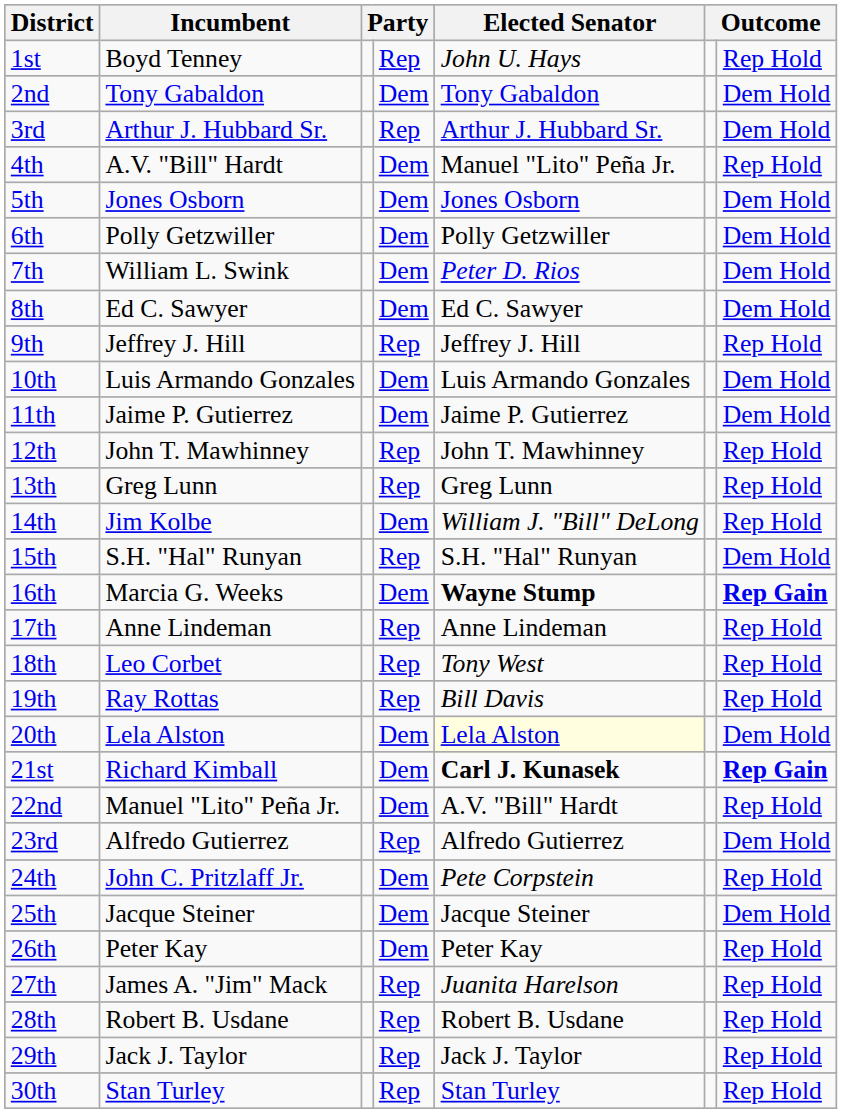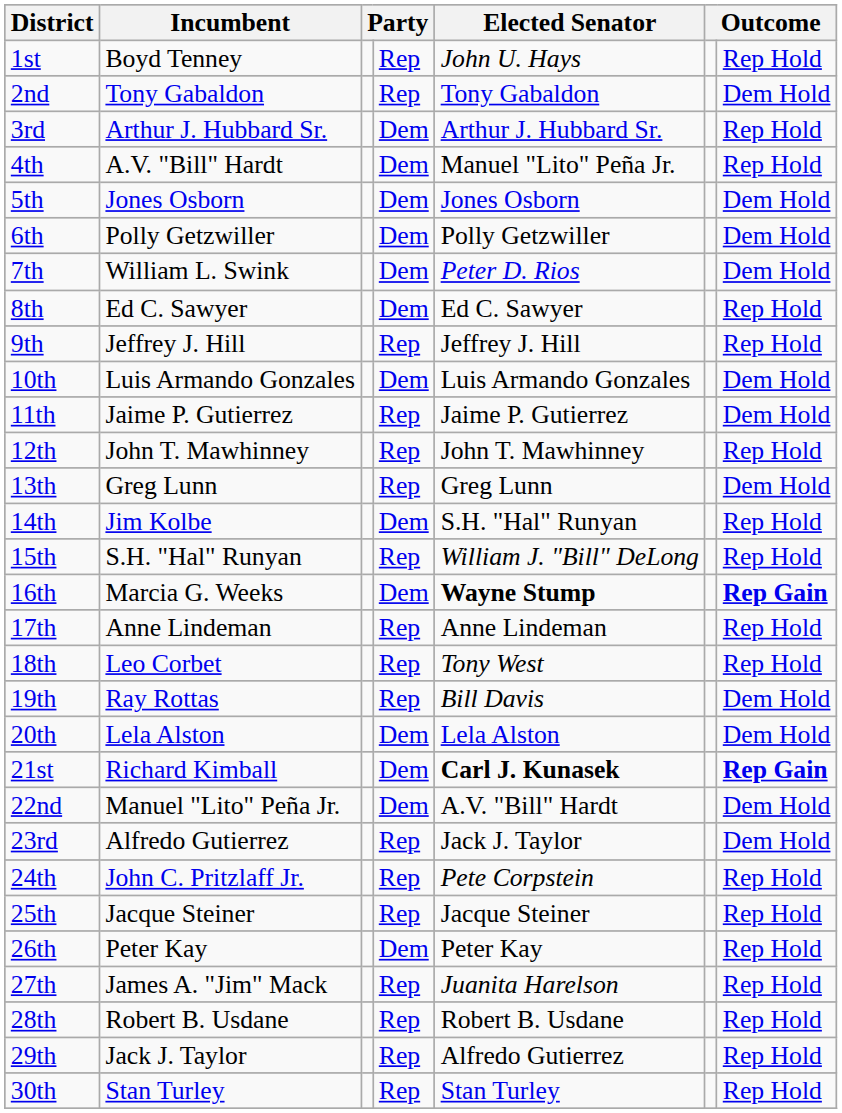(404, 93) Dem -> (399, 93) Rep
(399, 129) Rep -> (404, 129) Dem
(777, 129) Dem Hold -> (772, 129) Rep Hold
(777, 307) Dem Hold -> (772, 307) Rep Hold
(404, 414) Dem -> (399, 414) Rep
(772, 485) Rep Hold -> (777, 485) Dem Hold
(570, 520) William J. "Bill" DeLong -> (539, 520) S.H. "Hal" Runyan
(539, 556) S.H. "Hal" Runyan -> (570, 556) William J. "Bill" DeLong
(777, 556) Dem Hold -> (772, 556) Rep Hold
(772, 698) Rep Hold -> (777, 698) Dem Hold
(500, 734) lightyellow background -> (500, 734) no background
(772, 805) Rep Hold -> (777, 805) Dem Hold
(532, 841) Alfredo Gutierrez -> (511, 841) Jack J. Taylor
(404, 876) Dem -> (399, 876) Rep
(404, 912) Dem -> (399, 912) Rep
(777, 912) Dem Hold -> (772, 912) Rep Hold
(511, 1054) Jack J. Taylor -> (532, 1054) Alfredo Gutierrez
